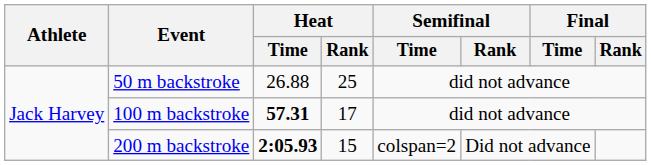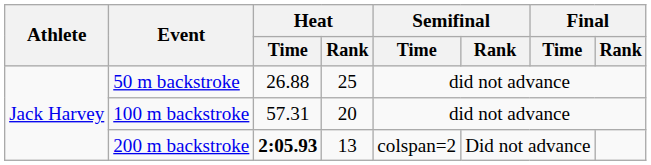(288, 113) bold -> (288, 113) normal
(347, 113) 17 -> (347, 113) 20
(347, 145) 15 -> (347, 145) 13
